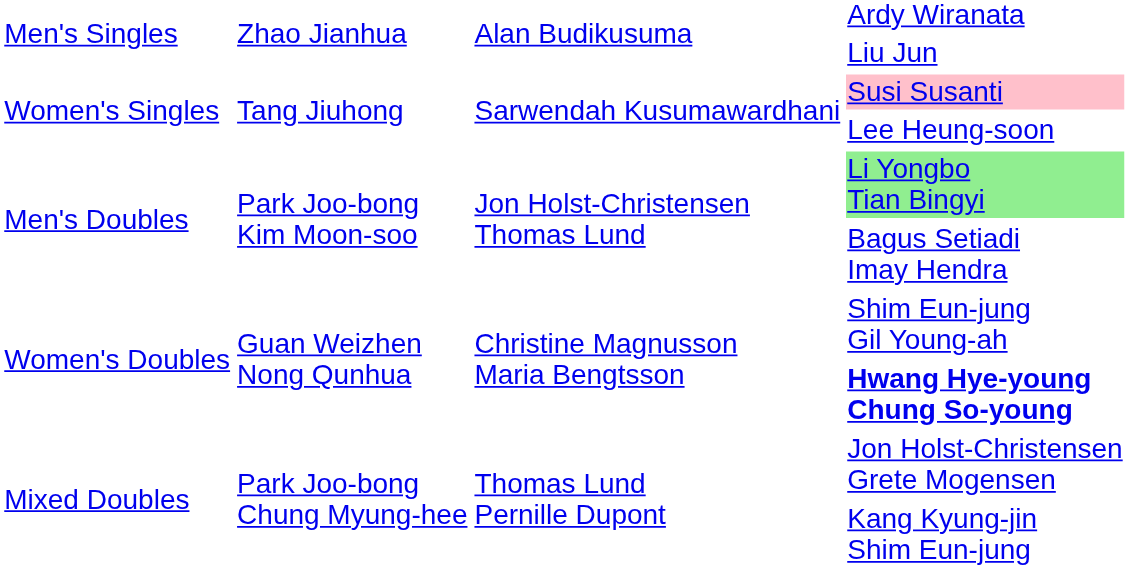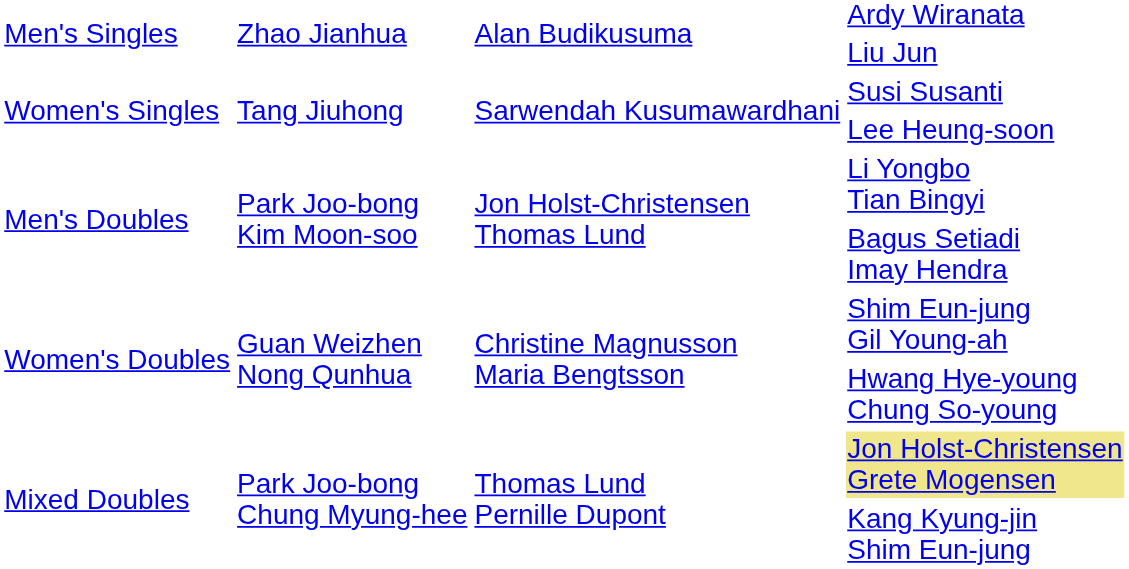(925, 91) pink background -> (925, 91) no background
(916, 184) lightgreen background -> (916, 184) no background
(969, 394) bold -> (962, 394) normal
(985, 464) no background -> (985, 464) khaki background
